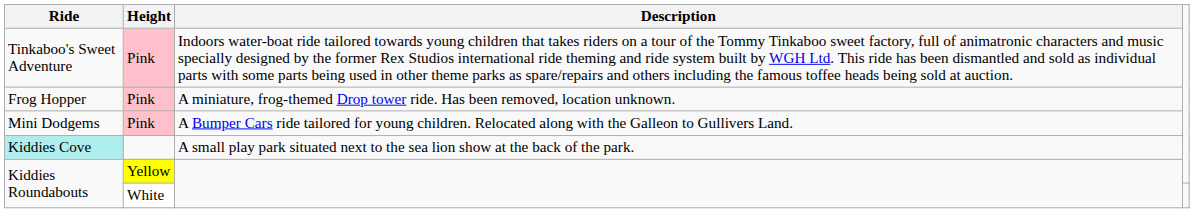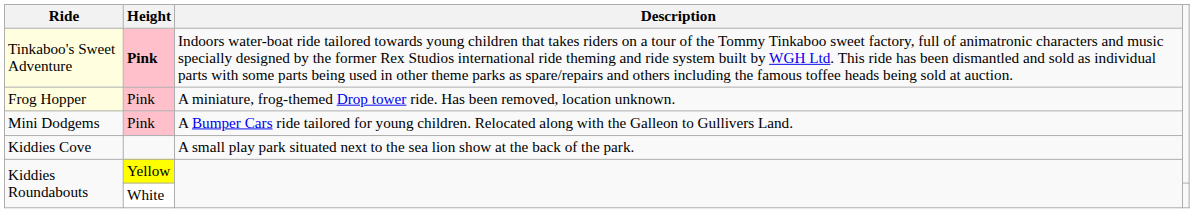(62, 57) no background -> (62, 57) lightyellow background
(141, 57) normal -> (142, 57) bold
(47, 98) no background -> (47, 98) lightyellow background
(50, 147) paleturquoise background -> (50, 147) no background
